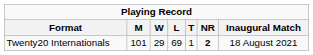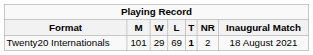(191, 43) normal -> (191, 43) bold
(208, 43) bold -> (208, 43) normal
